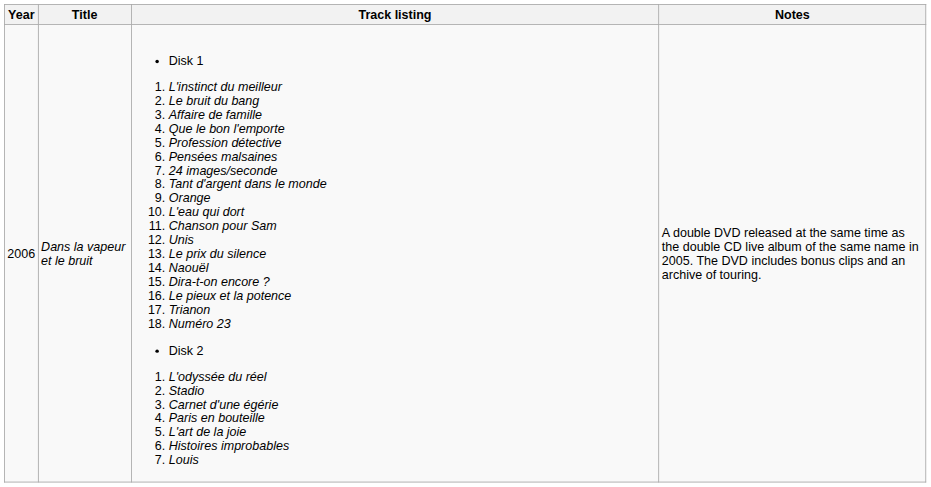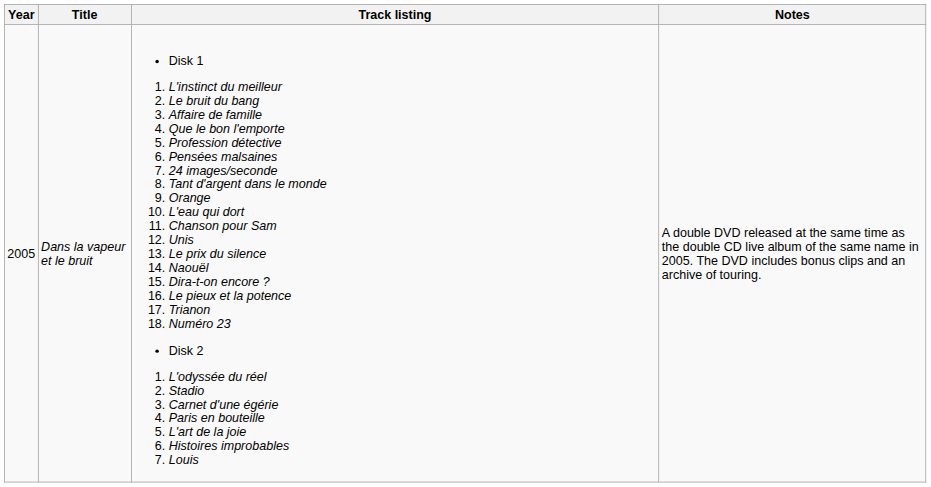(21, 254) 2006 -> (21, 254) 2005
